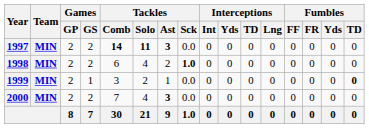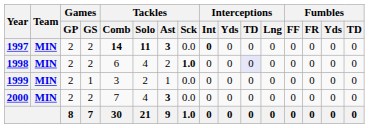(209, 47) normal -> (209, 47) bold
(251, 64) no background -> (251, 64) lavender background
(354, 81) bold -> (354, 81) normal
